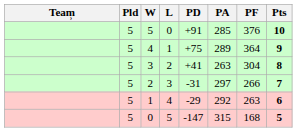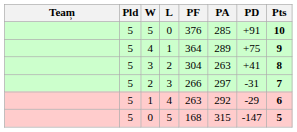columns swapped: (252, 13) <-> (193, 13)
